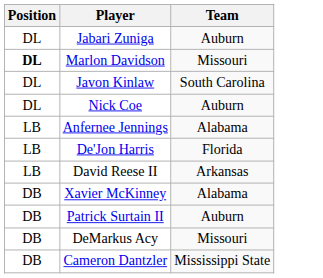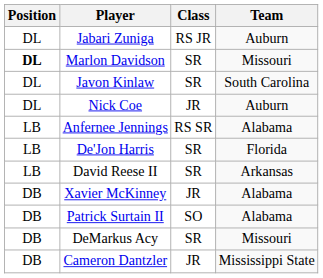+ column: (193, 15)
(222, 216) Auburn -> (267, 216) Alabama
